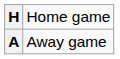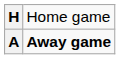(67, 41) normal -> (69, 41) bold
